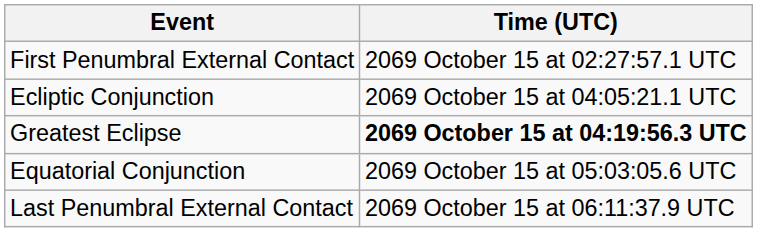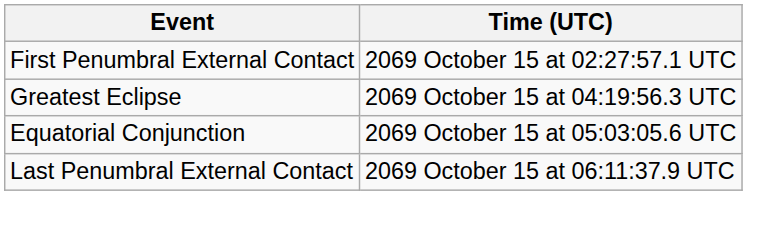- row: (112, 97)
(556, 134) bold -> (551, 97) normal
